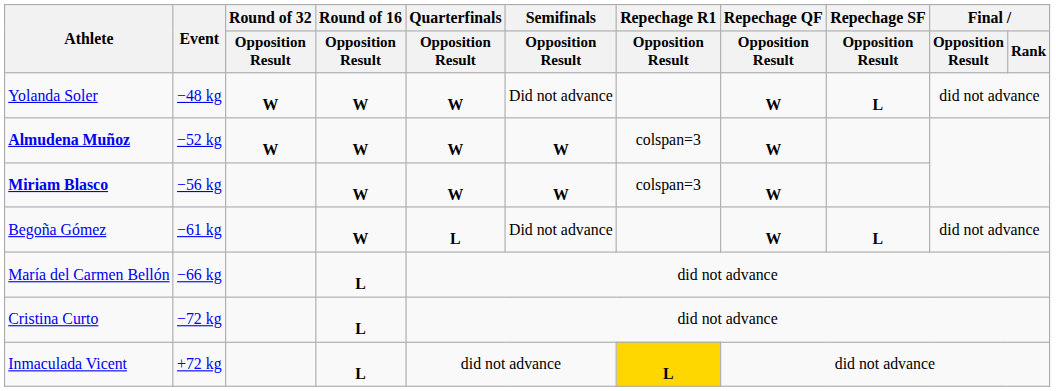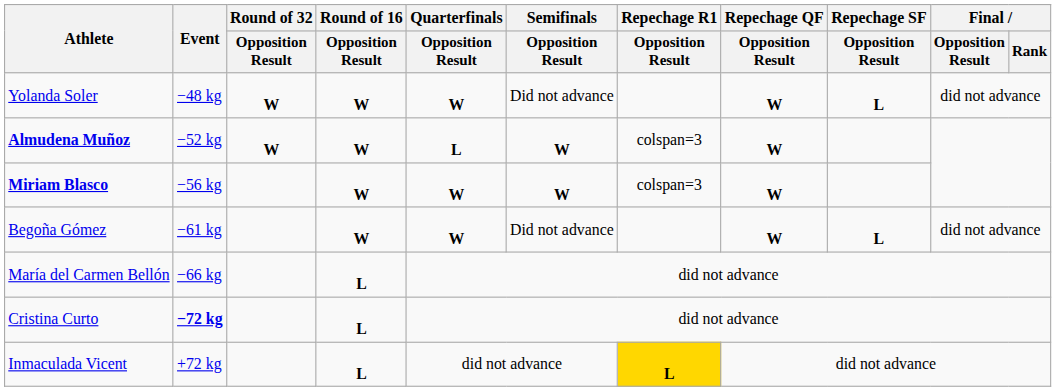(455, 149) W -> (456, 149) L
(455, 239) L -> (456, 239) W
(199, 319) normal -> (200, 319) bold
